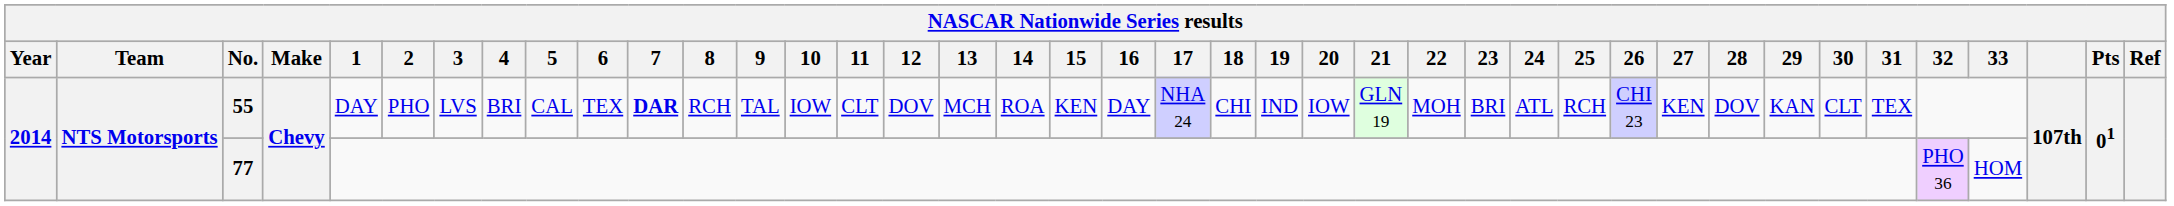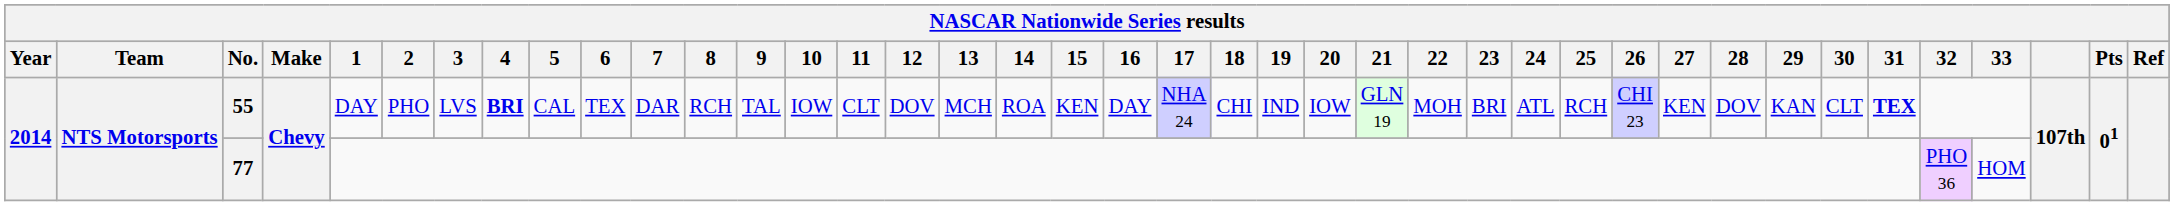(504, 107) normal -> (505, 107) bold
(656, 107) bold -> (657, 107) normal
(1892, 107) normal -> (1894, 107) bold
